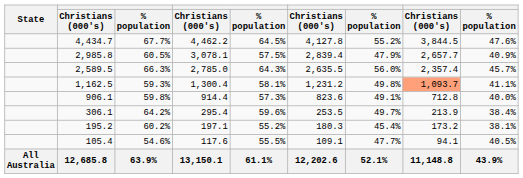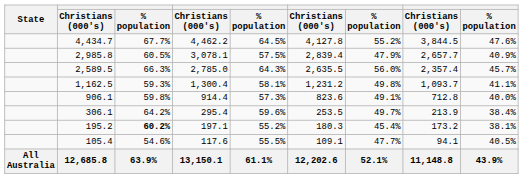(440, 84) lightsalmon background -> (440, 84) no background
(157, 127) normal -> (157, 127) bold
